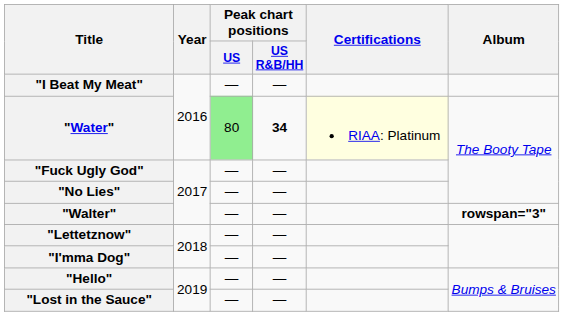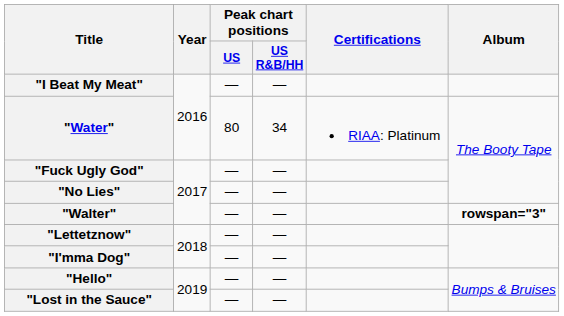(232, 127) lightgreen background -> (232, 127) no background
(280, 127) bold -> (280, 127) normal
(377, 135) lightyellow background -> (377, 135) no background
